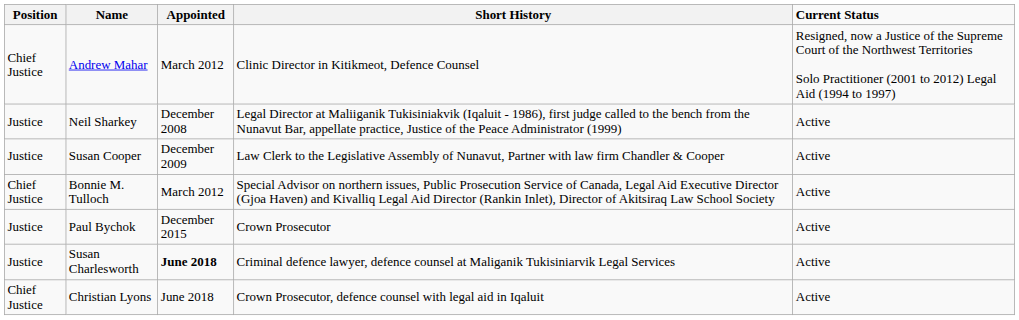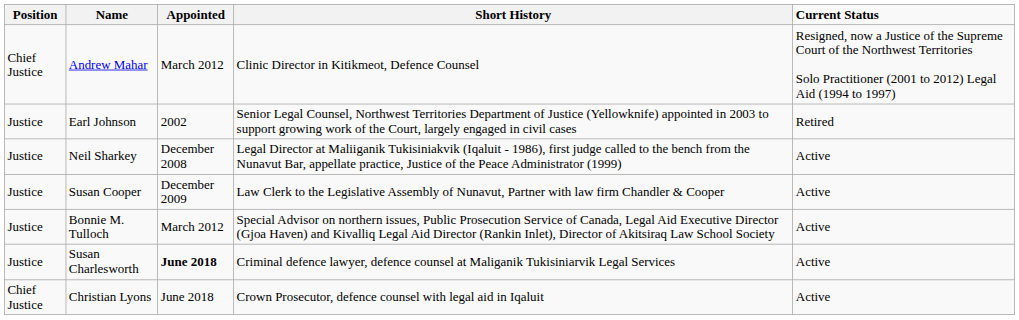+ row: (102, 121)
(25, 191) Chief Justice -> (25, 226) Justice
- row: (102, 226)
